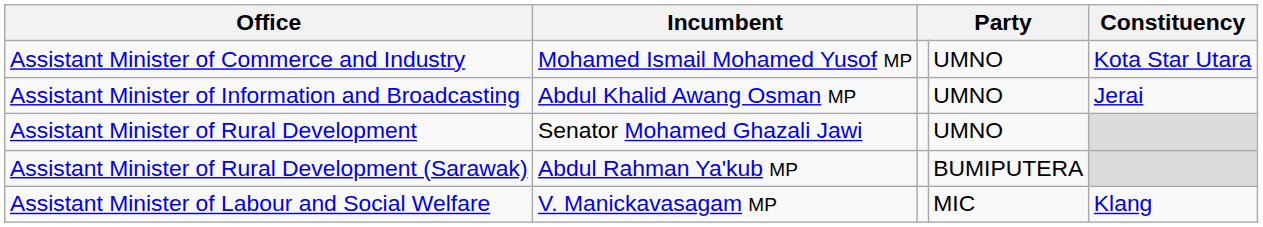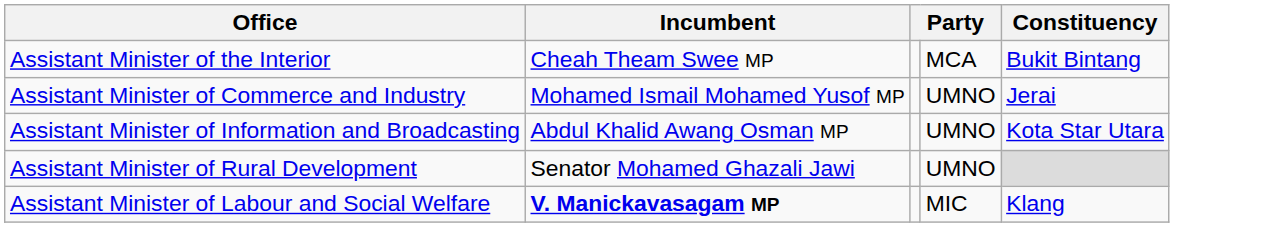+ row: (170, 58)
(1173, 58) Kota Star Utara -> (1031, 95) Jerai
(1119, 95) Jerai -> (1085, 131) Kota Star Utara
- row: (269, 167)
(657, 204) normal -> (655, 204) bold
